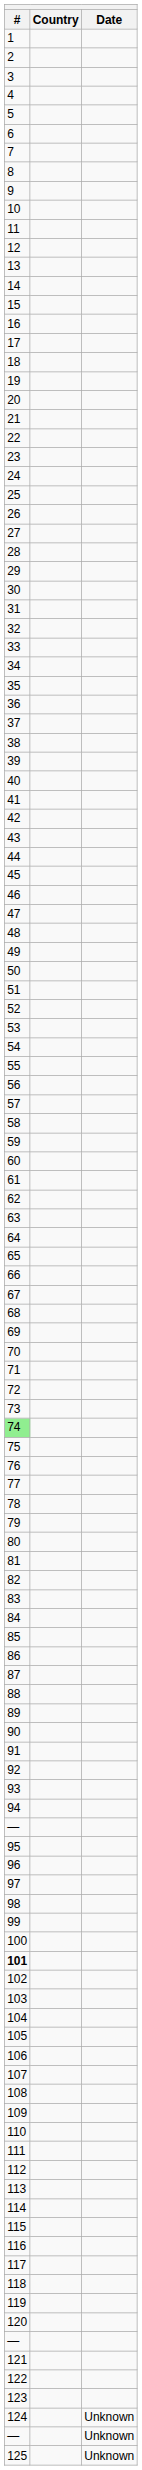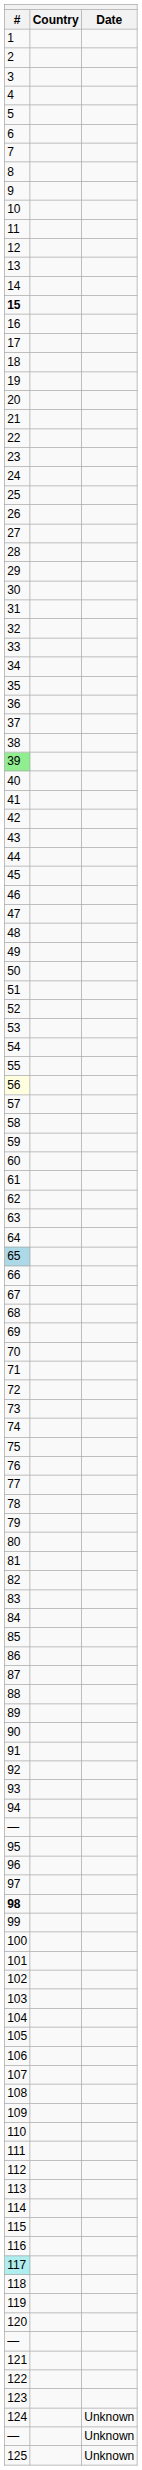(14, 305) normal -> (14, 305) bold
(14, 761) no background -> (14, 761) lightgreen background
(14, 1085) no background -> (14, 1085) lightyellow background
(14, 1256) no background -> (14, 1256) lightblue background
(14, 1427) lightgreen background -> (14, 1427) no background
(14, 1903) normal -> (14, 1903) bold
(17, 1960) bold -> (17, 1960) normal
(17, 2265) no background -> (17, 2265) paleturquoise background
